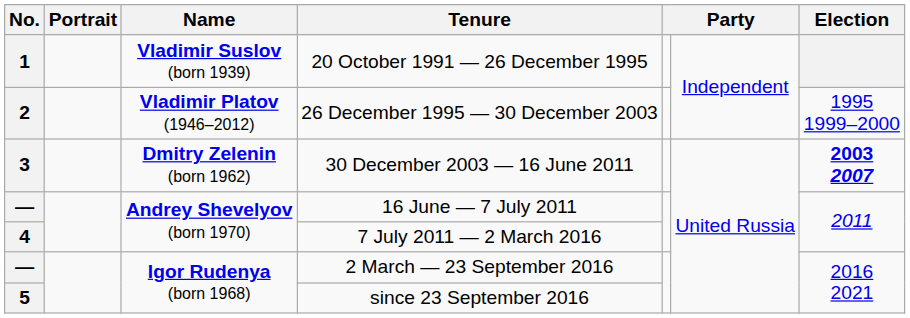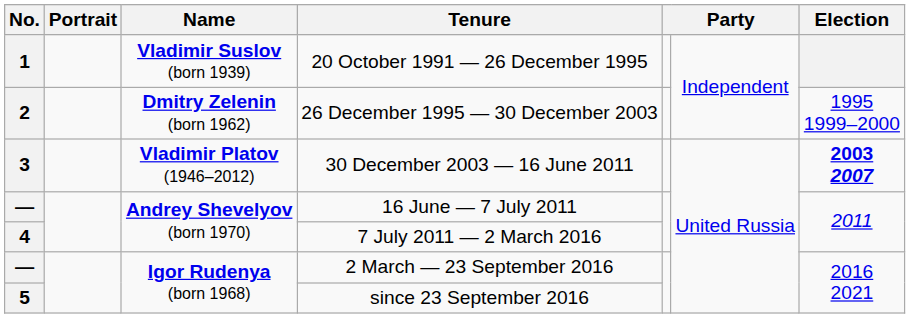(209, 113) Vladimir Platov (1946–2012) -> (209, 113) Dmitry Zelenin (born 1962)
(209, 165) Dmitry Zelenin (born 1962) -> (209, 165) Vladimir Platov (1946–2012)
